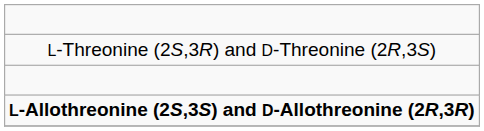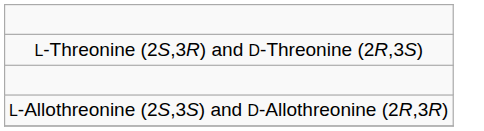(242, 110) bold -> (229, 110) normal
